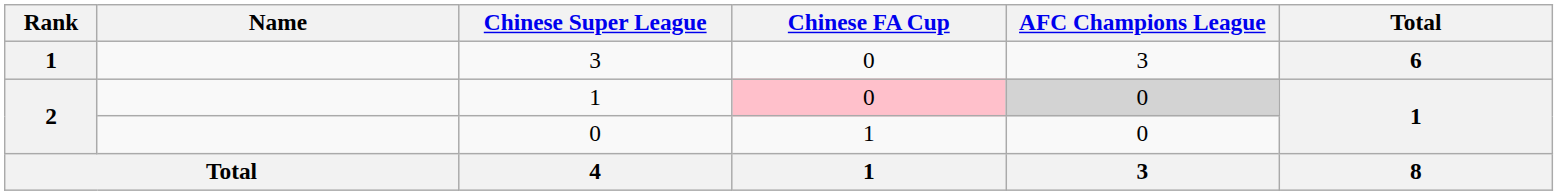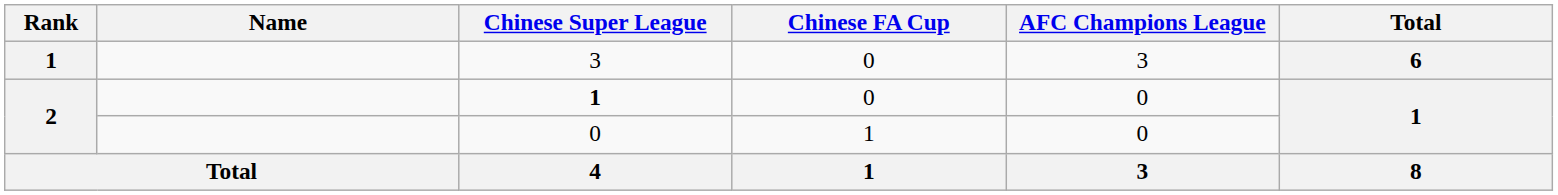(595, 97) normal -> (595, 97) bold
(869, 97) pink background -> (869, 97) no background
(1142, 97) lightgrey background -> (1142, 97) no background
